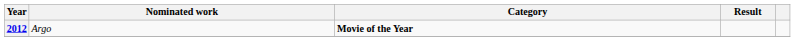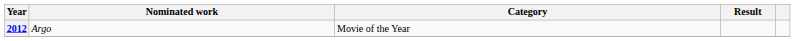(375, 28) bold -> (373, 28) normal
